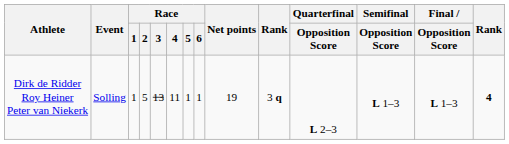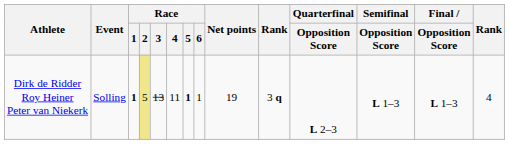(134, 97) normal -> (134, 97) bold
(145, 97) no background -> (145, 97) khaki background
(188, 97) normal -> (188, 97) bold
(489, 97) bold -> (489, 97) normal
